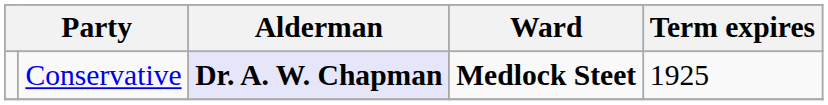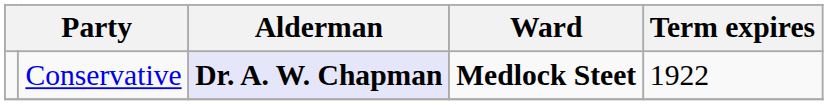(679, 74) 1925 -> (679, 74) 1922
